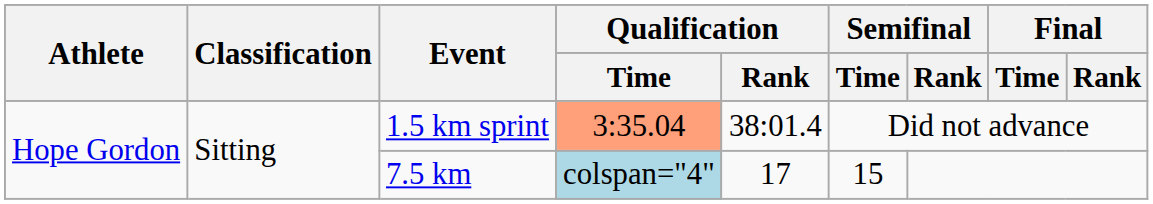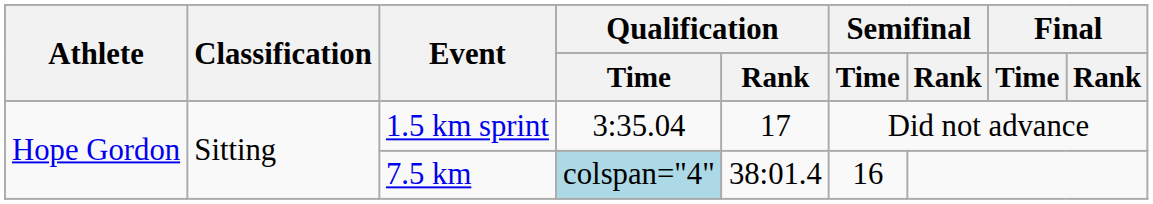(639, 125) lightsalmon background -> (639, 125) no background
(775, 125) 38:01.4 -> (775, 125) 17
(775, 174) 17 -> (775, 174) 38:01.4
(868, 174) 15 -> (868, 174) 16
